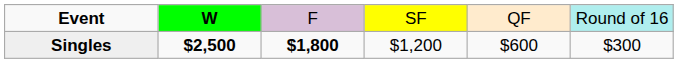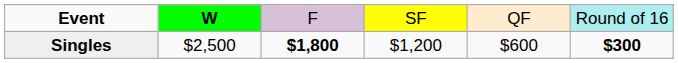(210, 45) bold -> (210, 45) normal
(622, 45) normal -> (622, 45) bold
